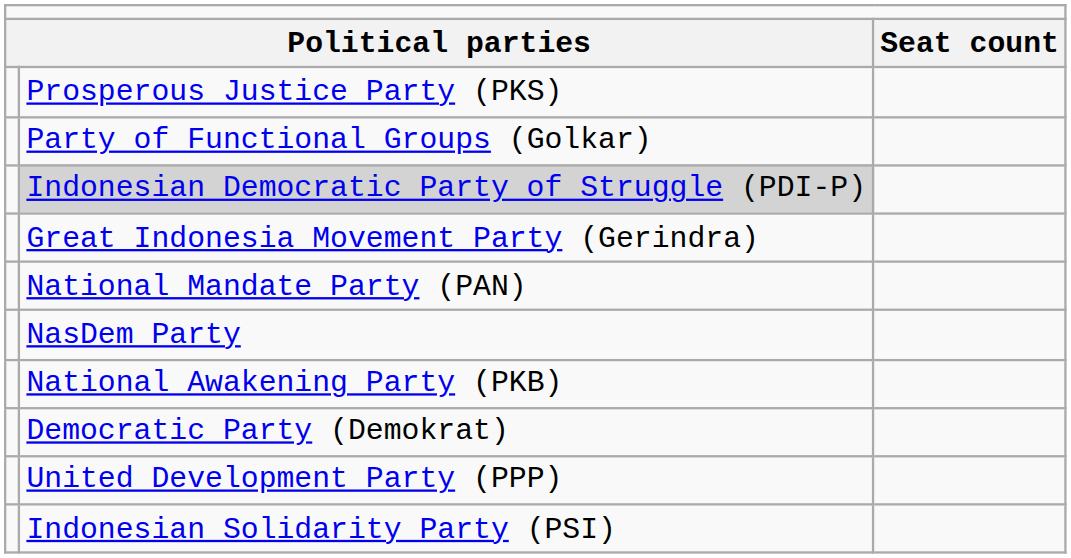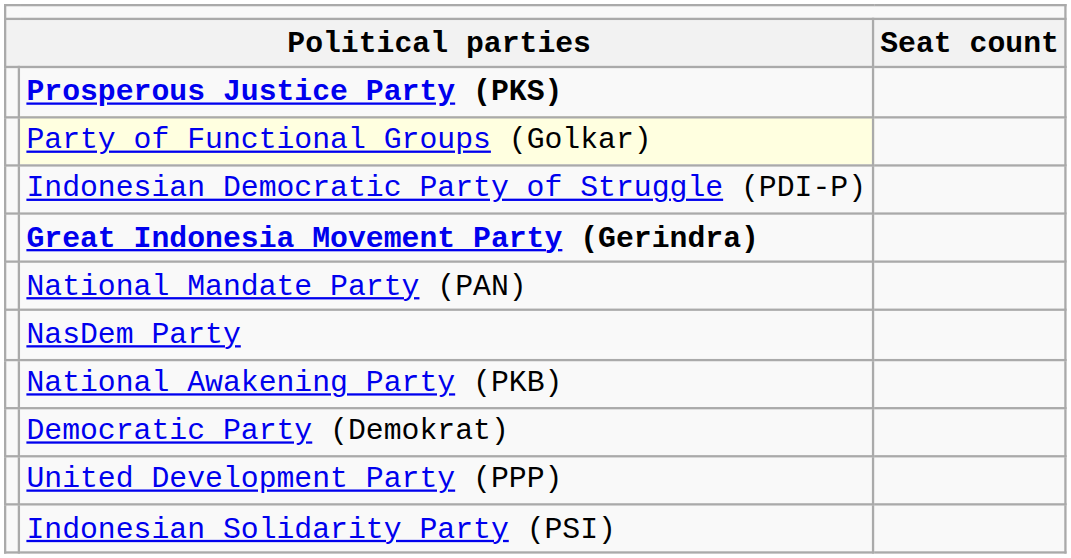(294, 92) normal -> (294, 92) bold
(339, 141) no background -> (339, 141) lightyellow background
(446, 189) lightgrey background -> (446, 189) no background
(393, 238) normal -> (393, 238) bold
